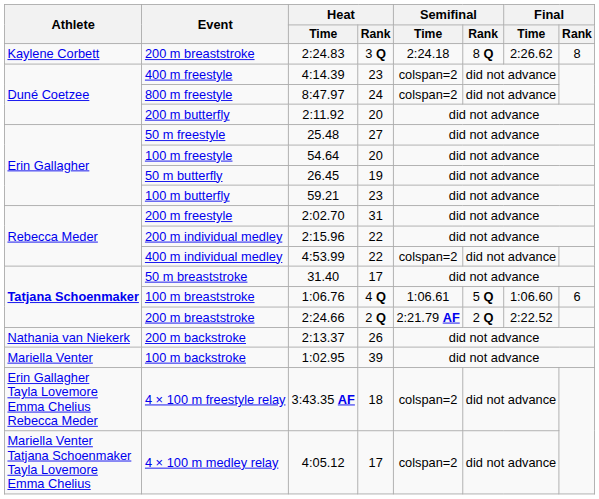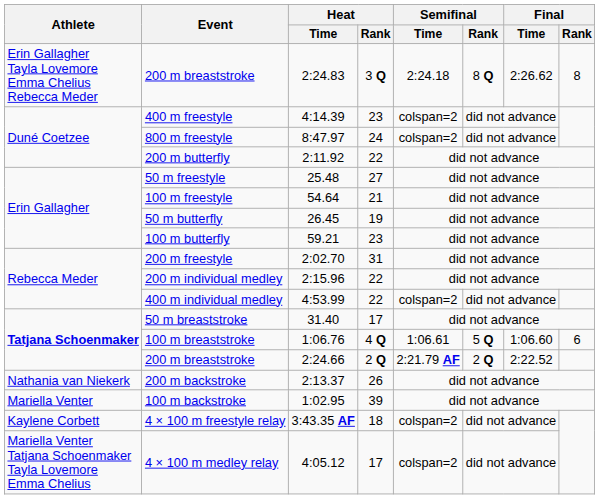(53, 54) Kaylene Corbett -> (53, 76) Erin Gallagher Tayla Lovemore Emma Chelius Rebecca Meder
(376, 115) 20 -> (376, 158) 22
(376, 156) 20 -> (376, 198) 21
(53, 400) Erin Gallagher Tayla Lovemore Emma Chelius Rebecca Meder -> (53, 421) Kaylene Corbett
